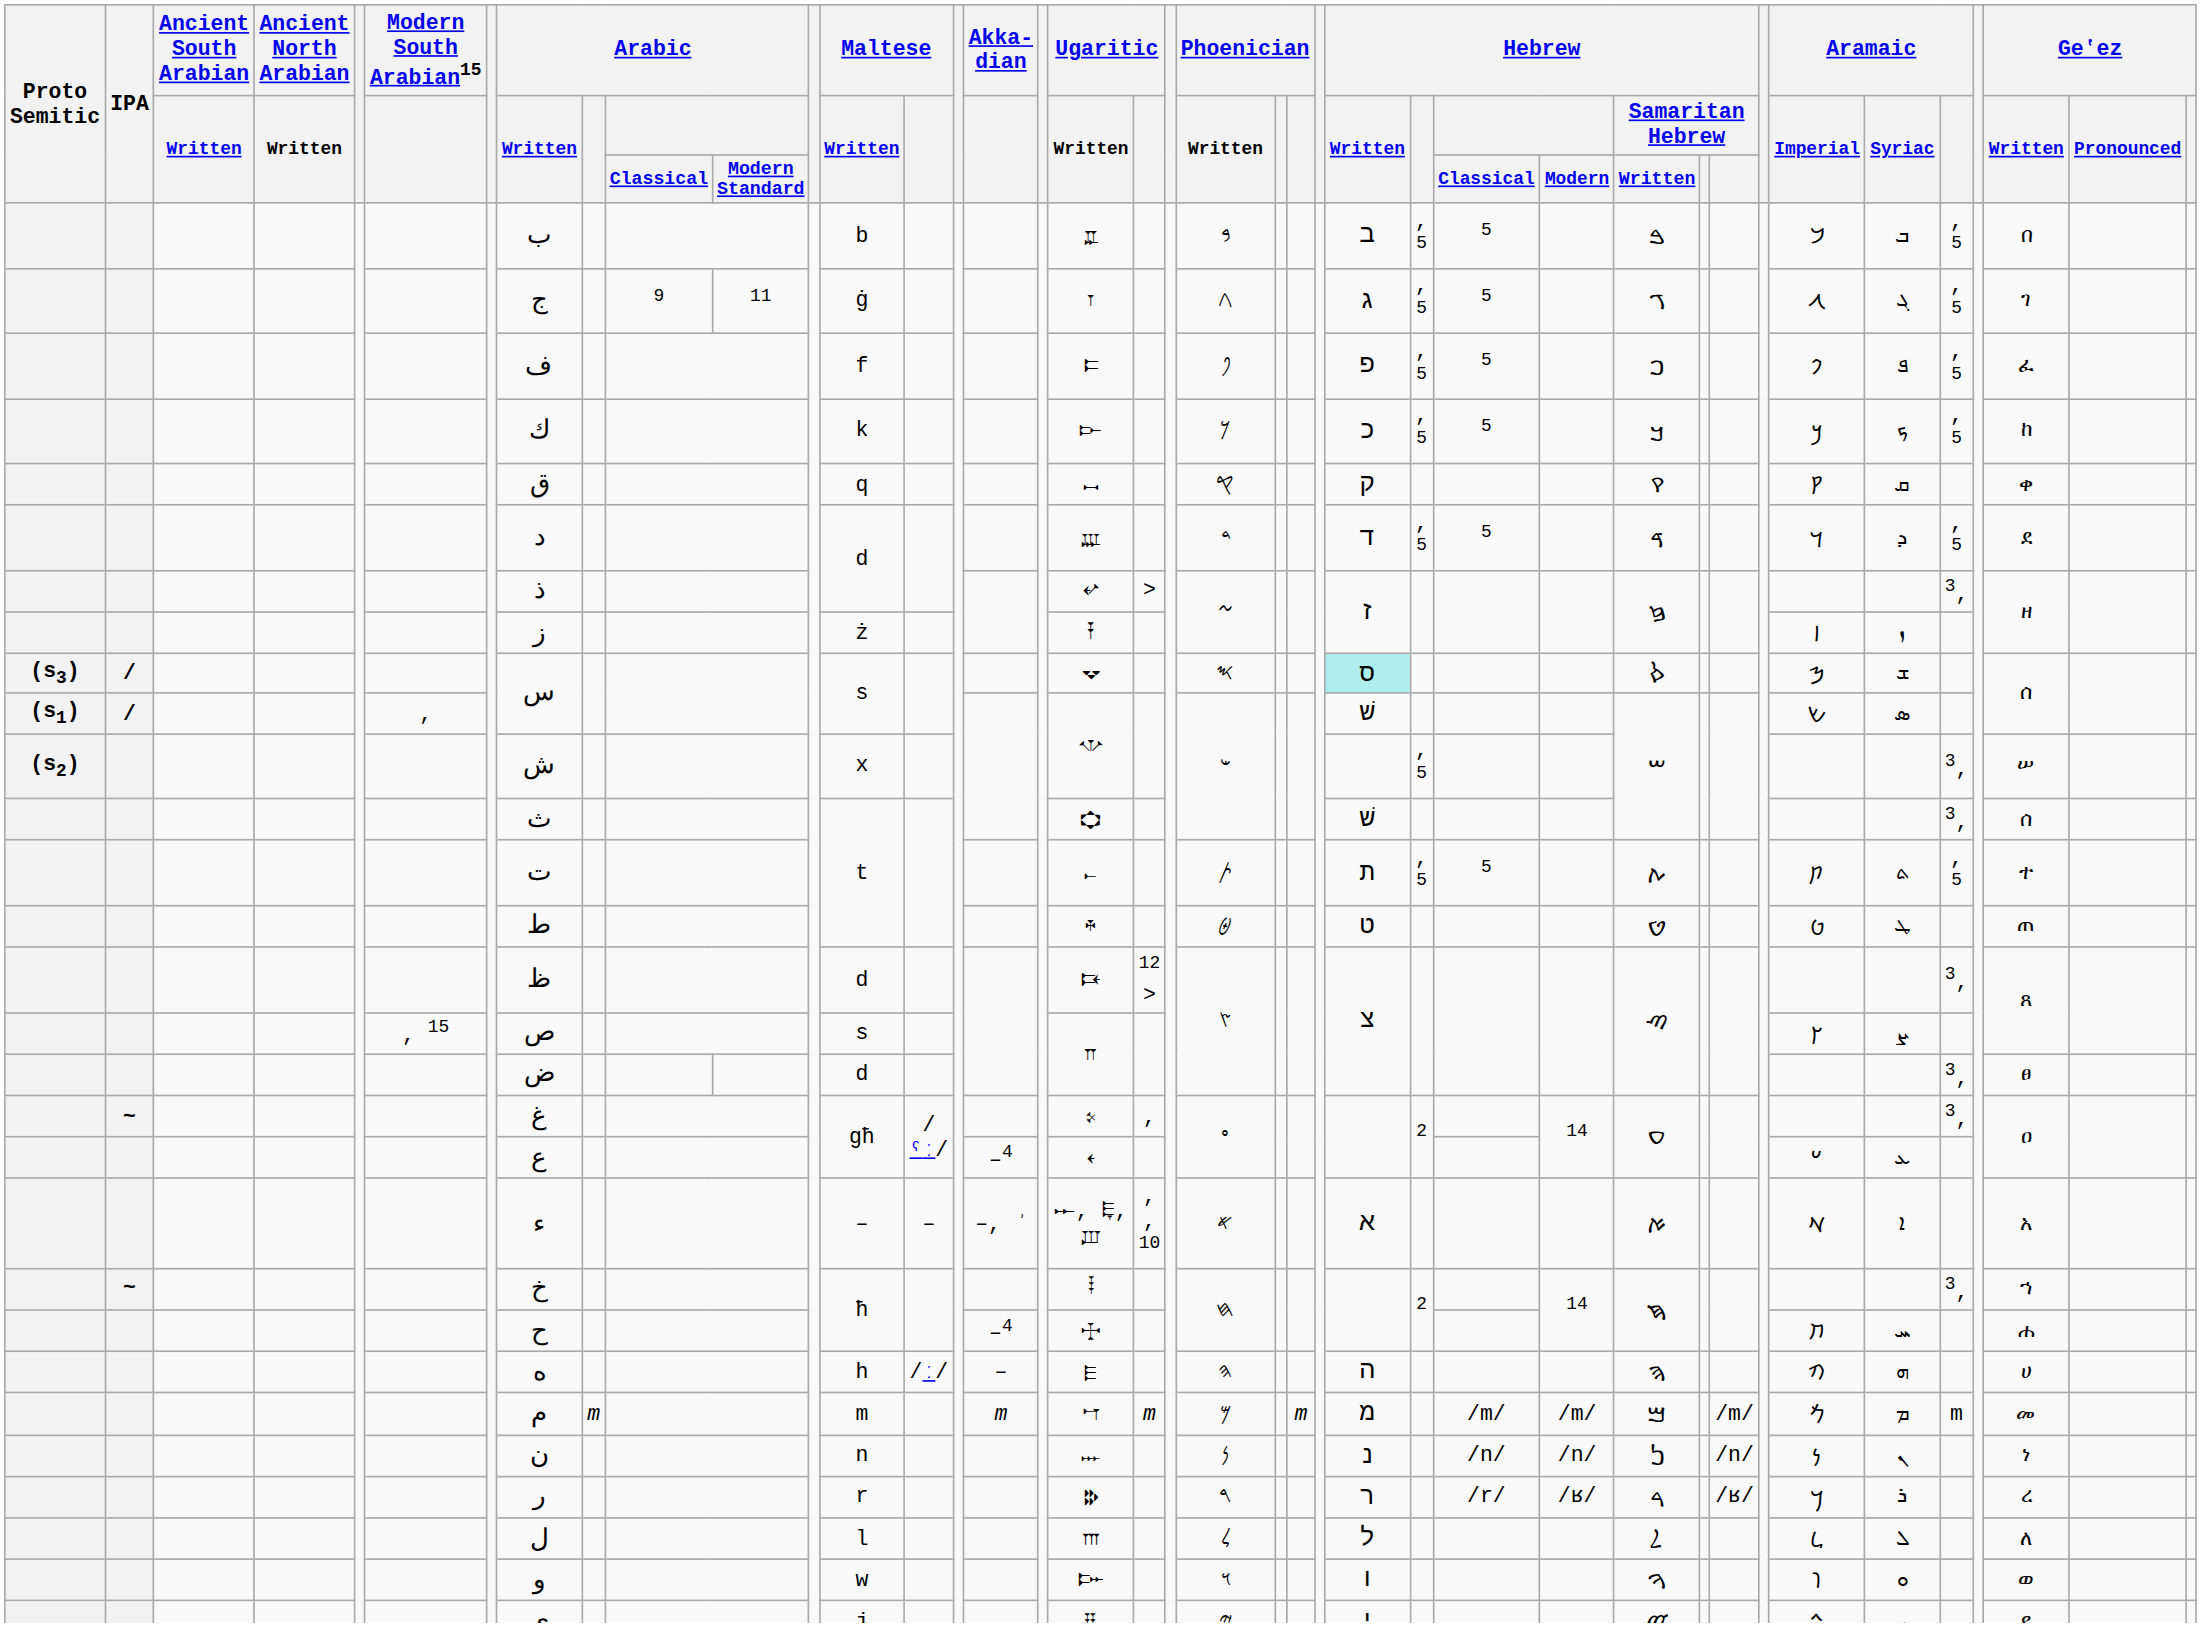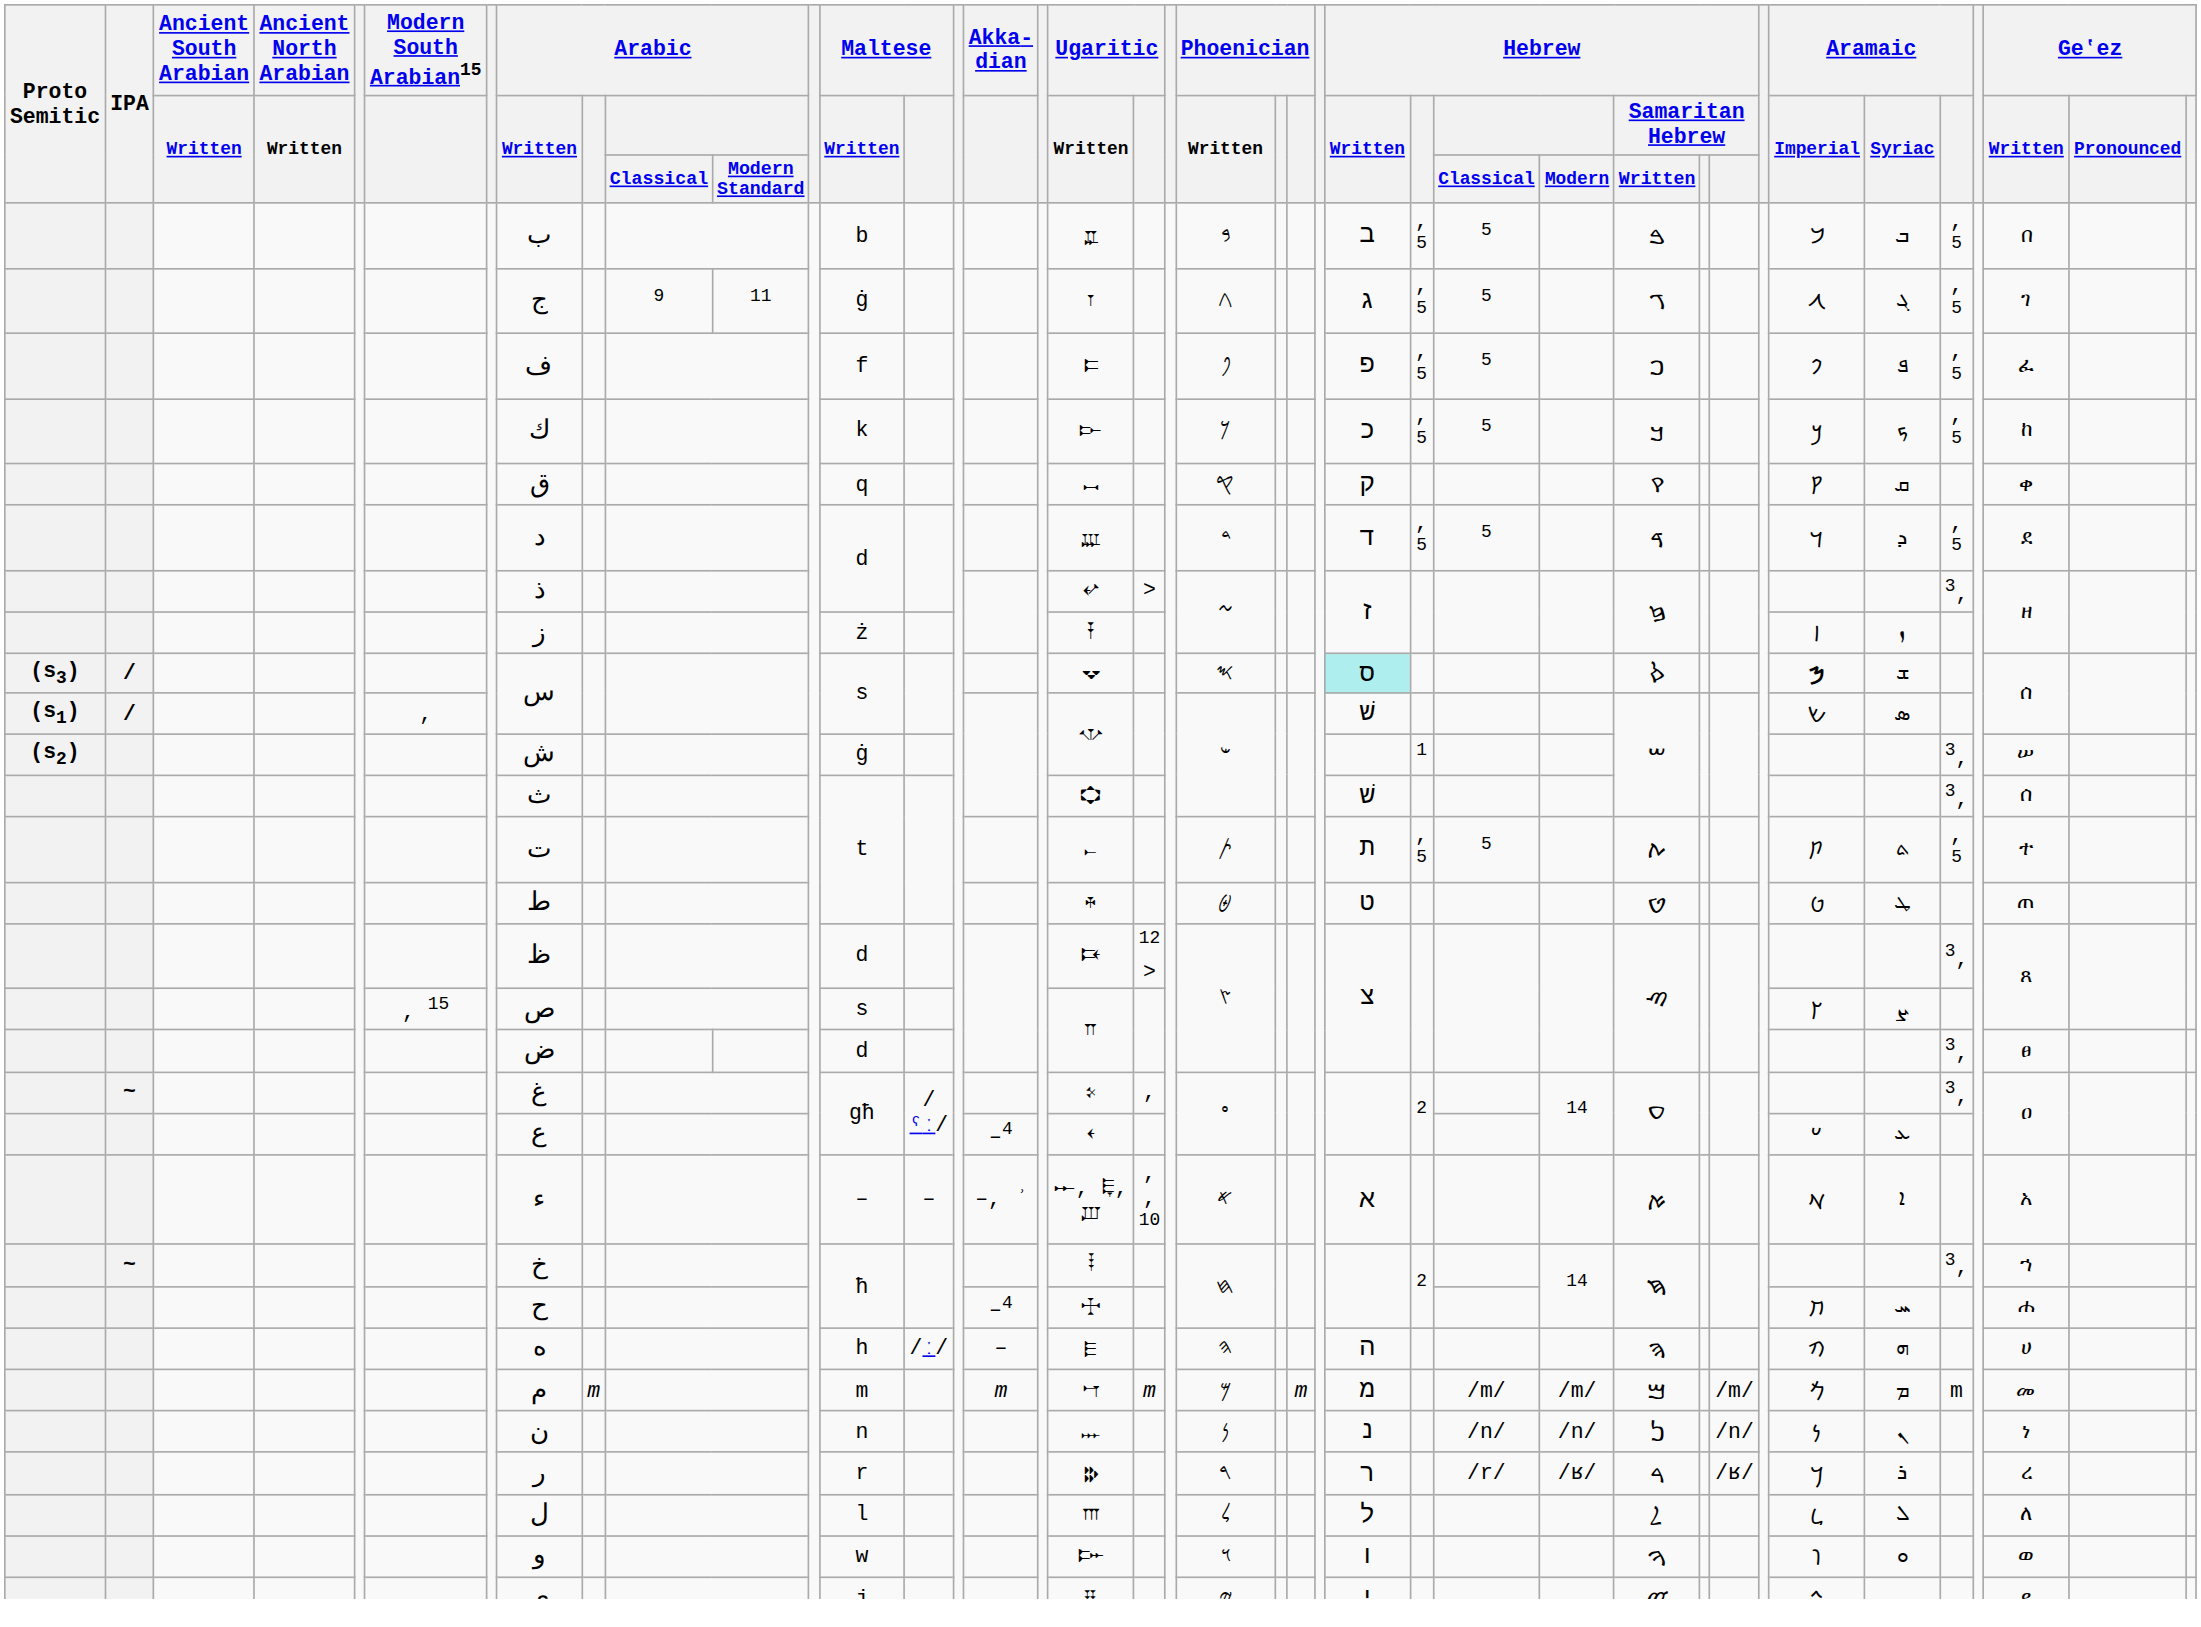(1817, 676) normal -> (1817, 676) bold
(862, 766) x -> (862, 754) ġ
(1422, 761) , 5 -> (1422, 749) 1
